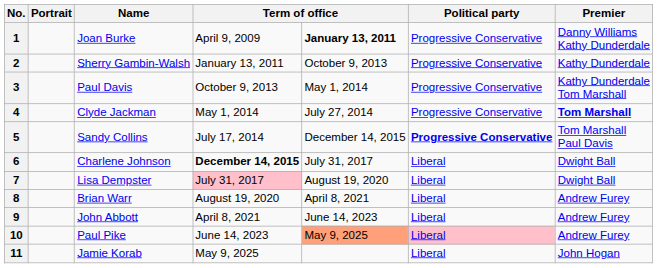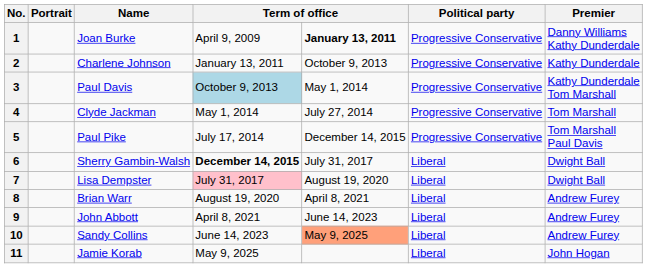(134, 63) Sherry Gambin-Walsh -> (124, 63) Charlene Johnson
(237, 87) no background -> (237, 87) lightblue background
(594, 112) bold -> (582, 112) normal
(112, 137) Sandy Collins -> (102, 137) Paul Pike
(482, 137) bold -> (477, 137) normal
(124, 162) Charlene Johnson -> (134, 162) Sherry Gambin-Walsh
(102, 235) Paul Pike -> (112, 235) Sandy Collins
(428, 235) pink background -> (428, 235) no background
